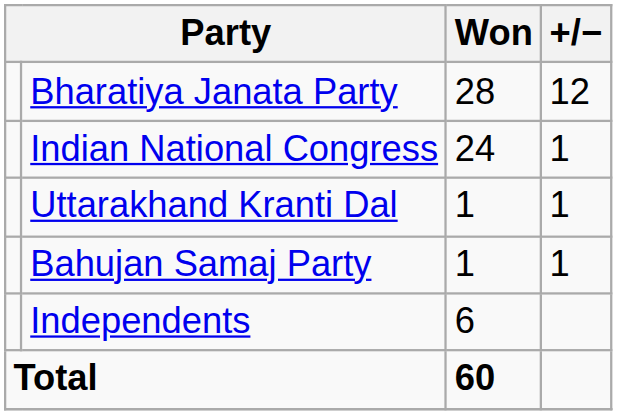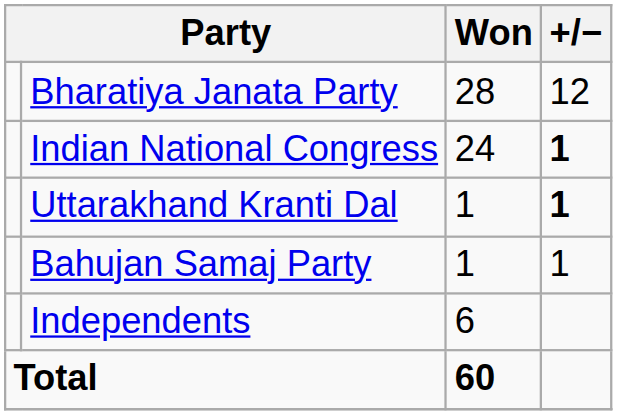(560, 148) normal -> (560, 148) bold
(560, 206) normal -> (560, 206) bold
